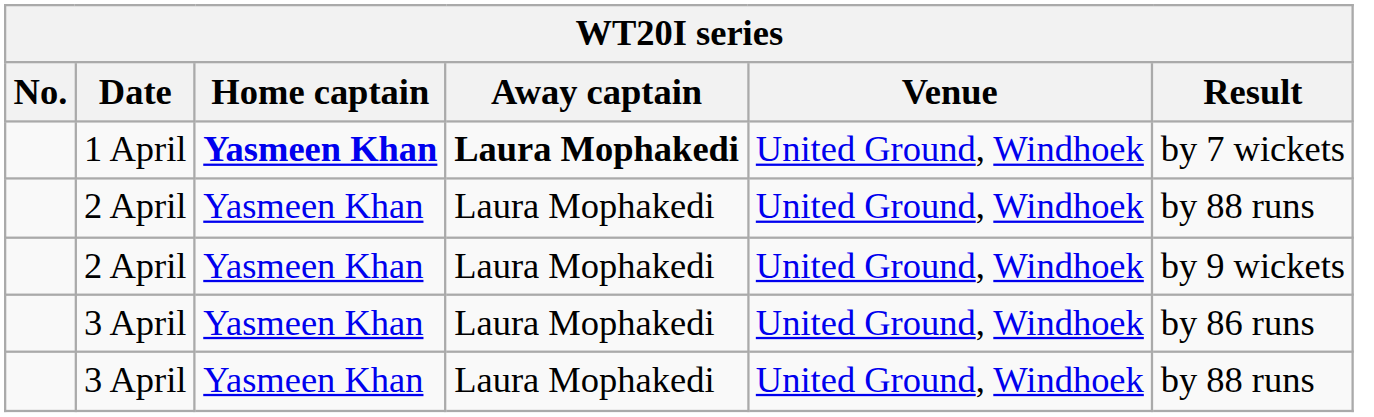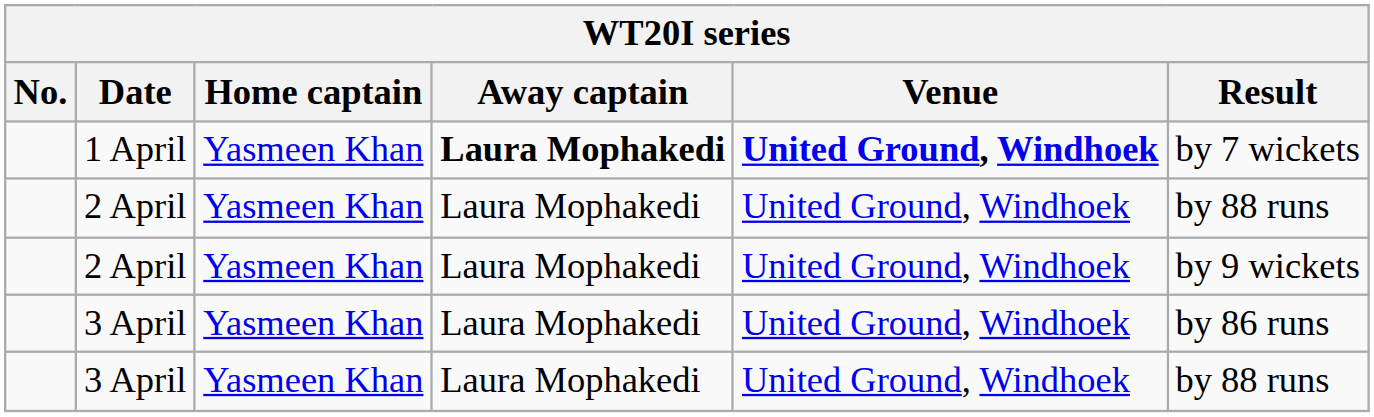(320, 149) bold -> (313, 149) normal
(950, 149) normal -> (950, 149) bold
